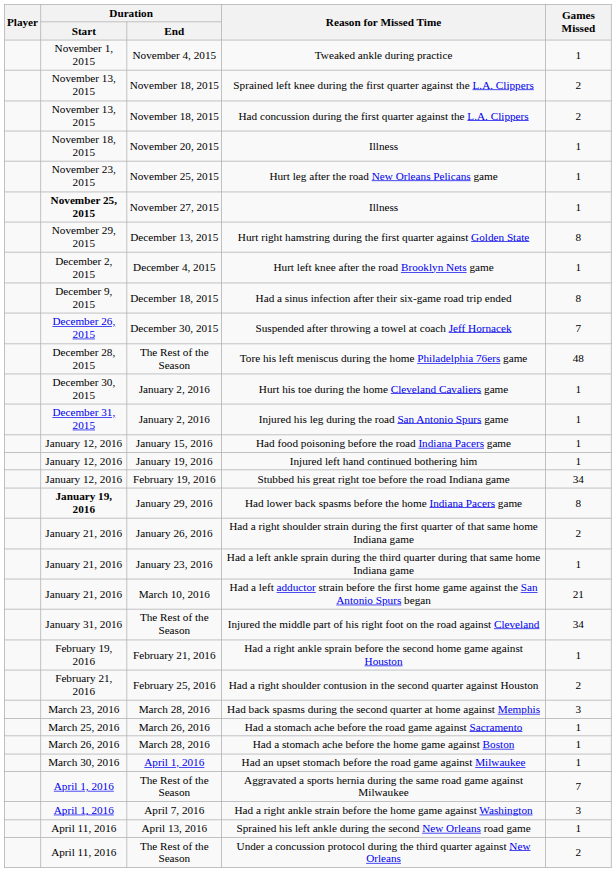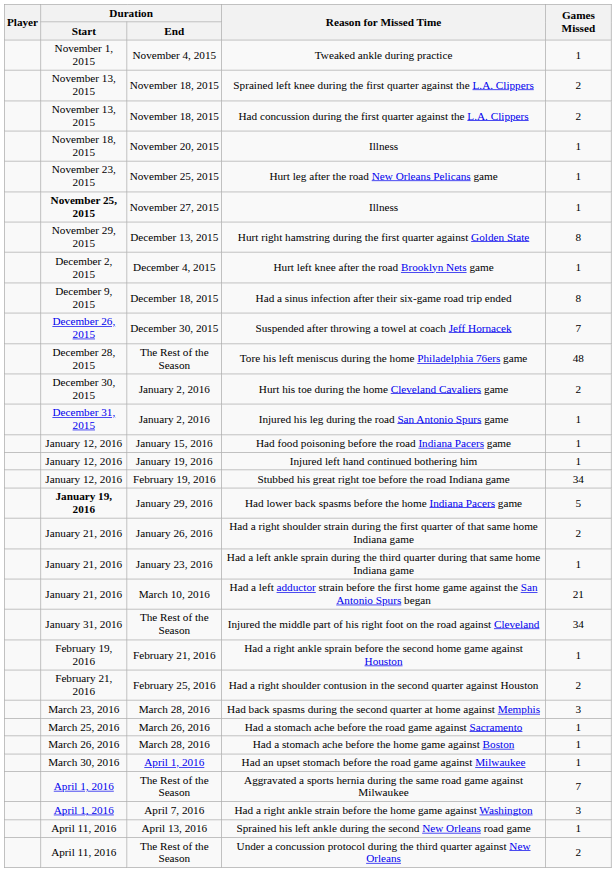(578, 389) 1 -> (578, 389) 2
(578, 503) 8 -> (578, 503) 5
